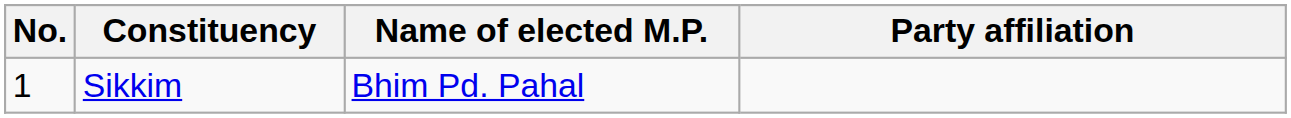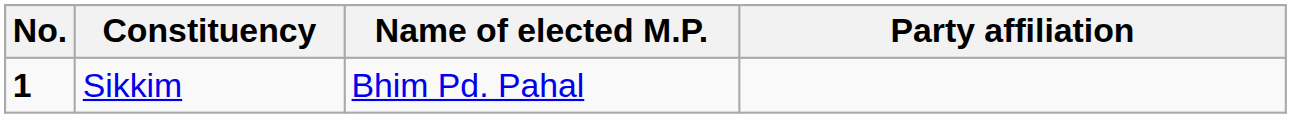(22, 84) normal -> (22, 84) bold
